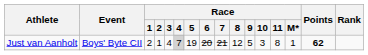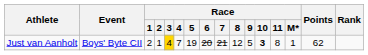(169, 43) no background -> (169, 43) gold background
(179, 43) lightgrey background -> (179, 43) no background
(262, 43) normal -> (262, 43) bold
(318, 43) bold -> (318, 43) normal
